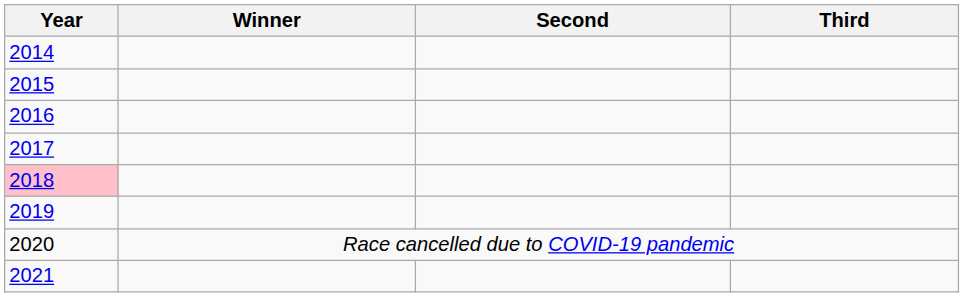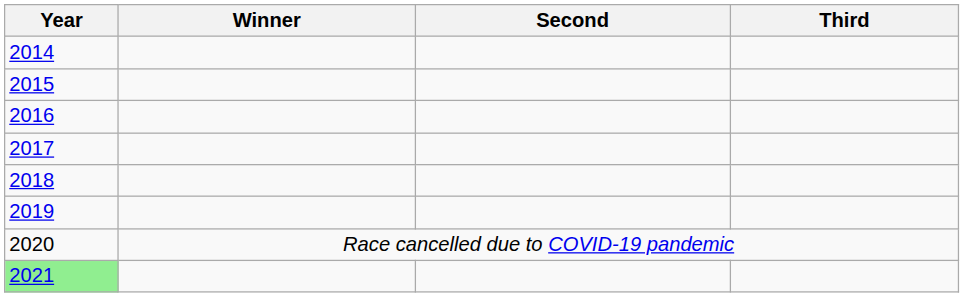(32, 180) pink background -> (32, 180) no background
(32, 276) no background -> (32, 276) lightgreen background
